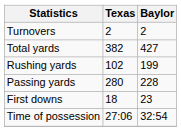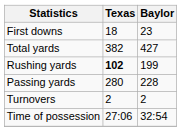rows swapped: (35, 100) <-> (31, 31)
(114, 65) normal -> (114, 65) bold
